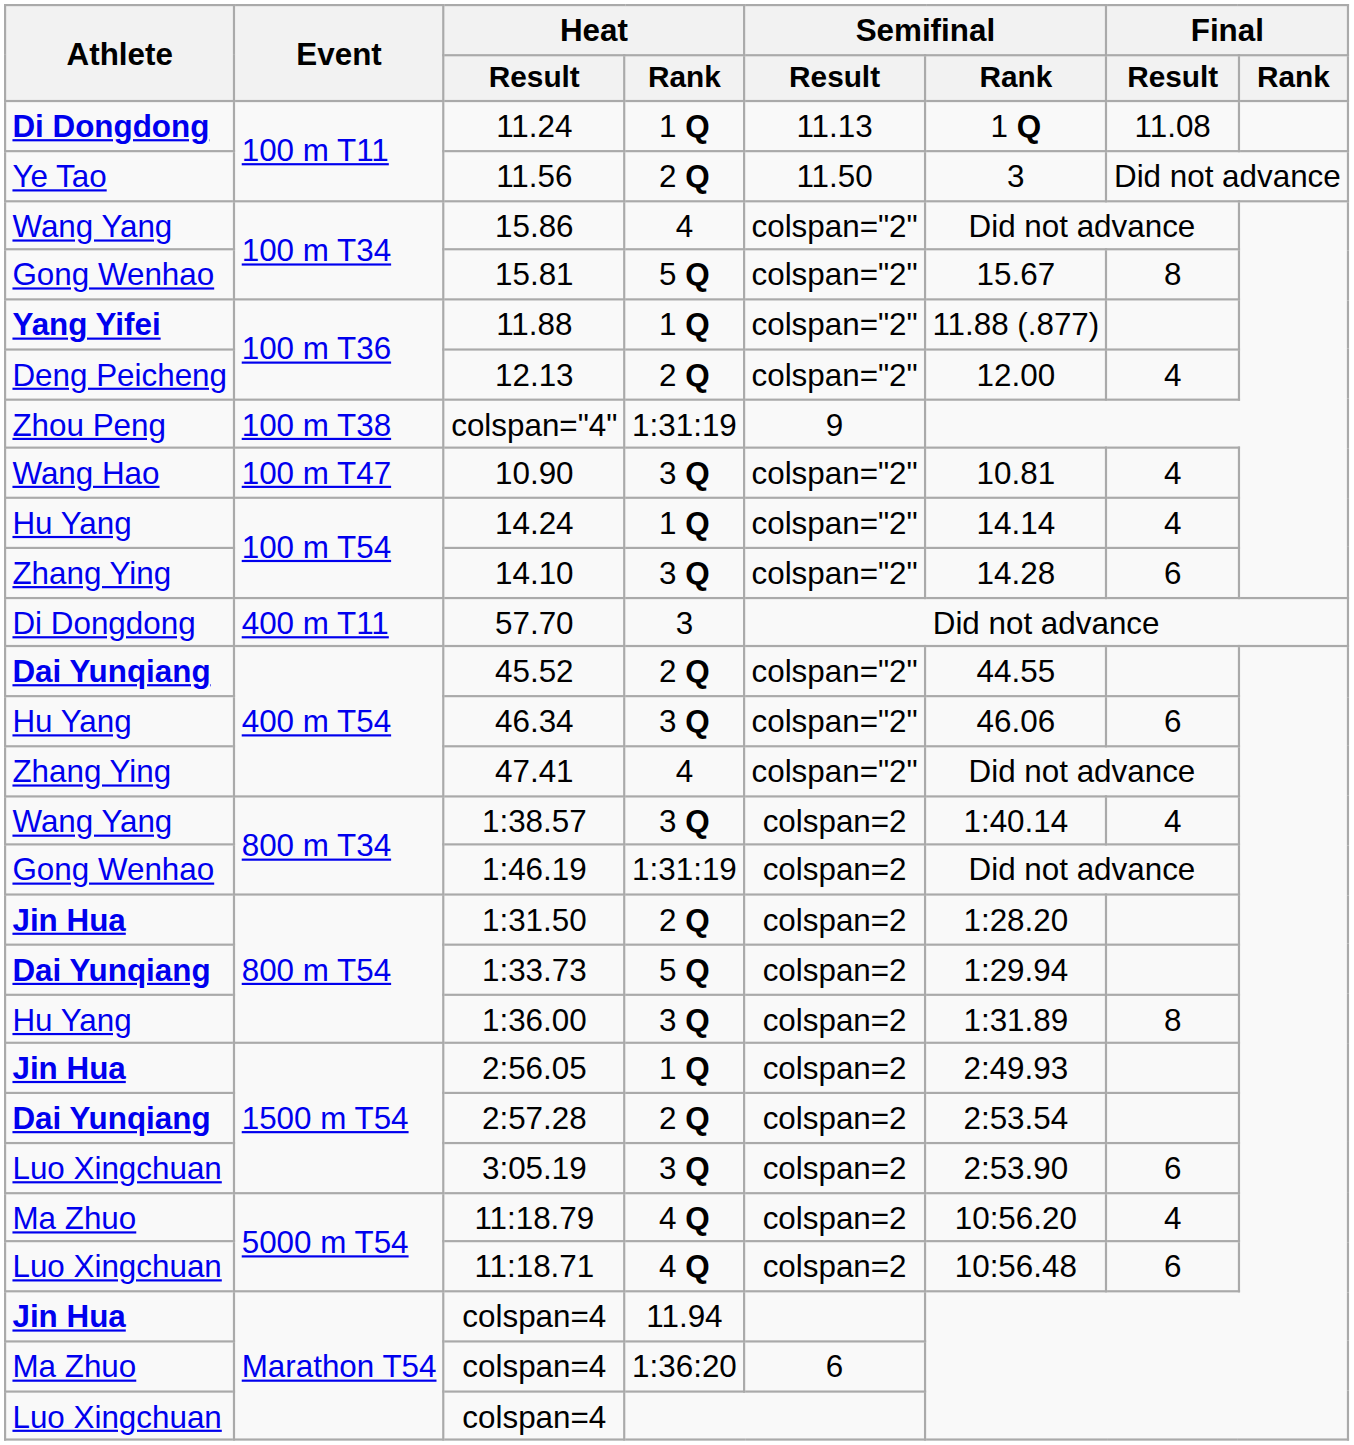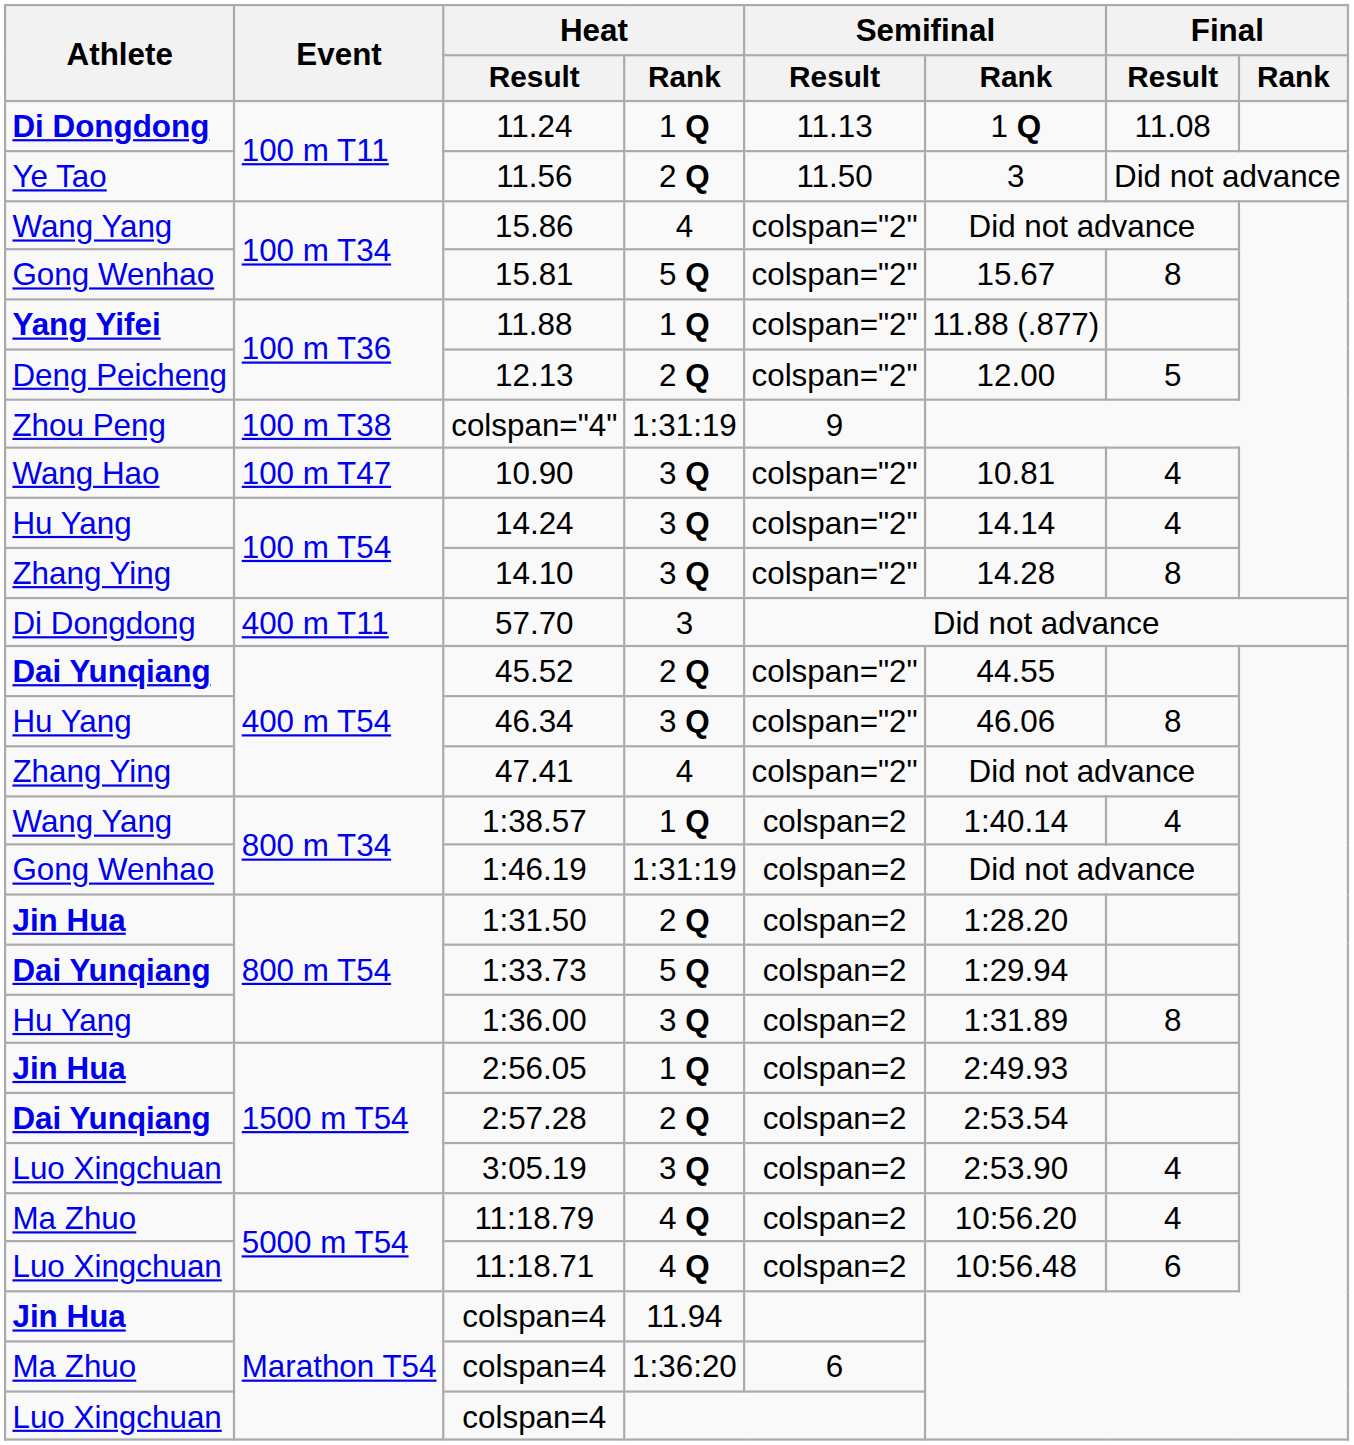(1173, 375) 4 -> (1173, 375) 5
(684, 523) 1 Q -> (684, 523) 3 Q
(1173, 573) 6 -> (1173, 573) 8
(1173, 722) 6 -> (1173, 722) 8
(684, 821) 3 Q -> (684, 821) 1 Q
(1173, 1168) 6 -> (1173, 1168) 4
